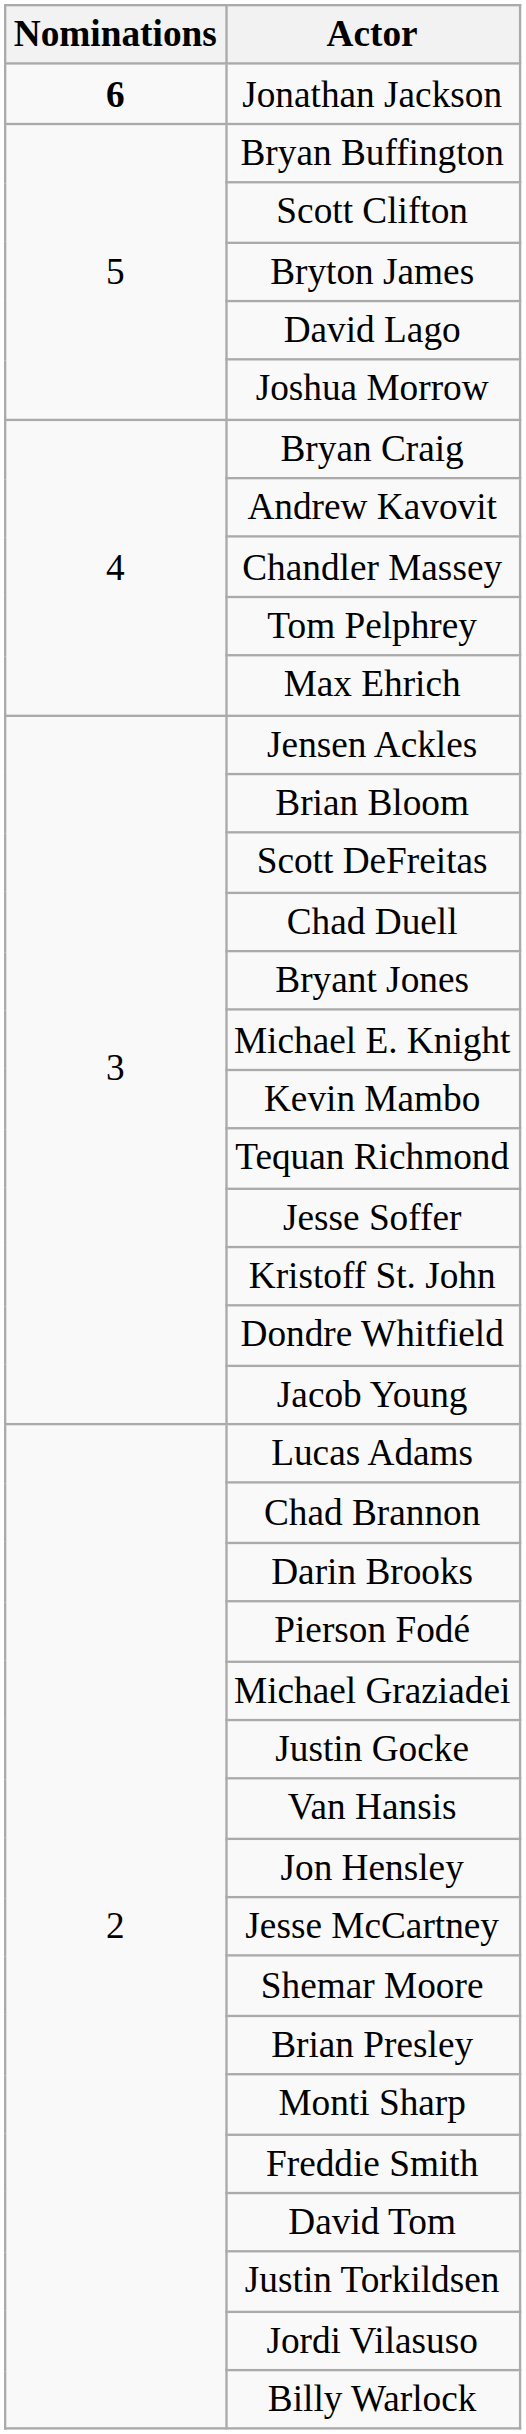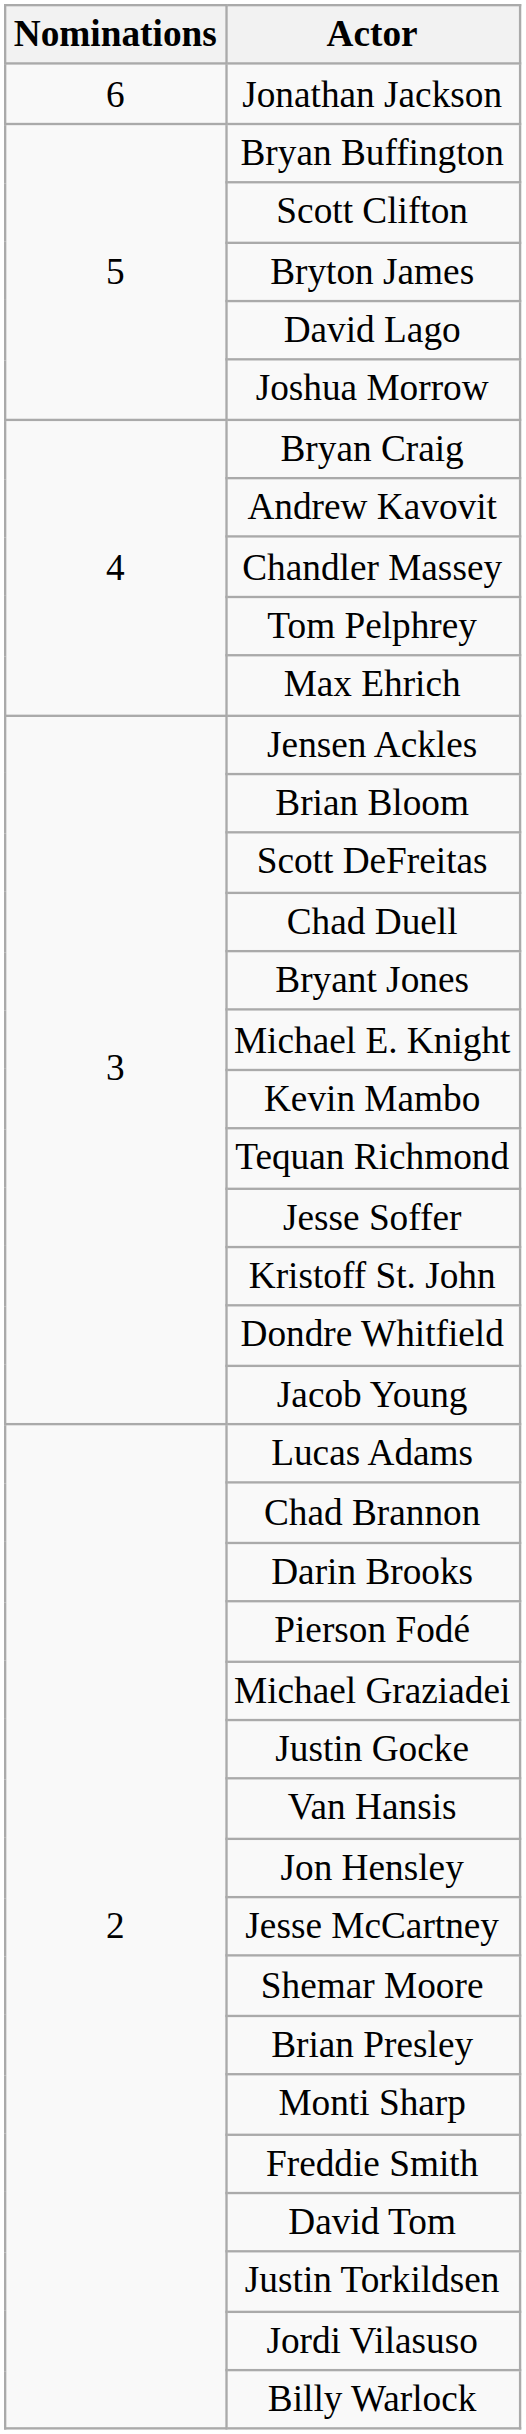(115, 93) bold -> (115, 93) normal
